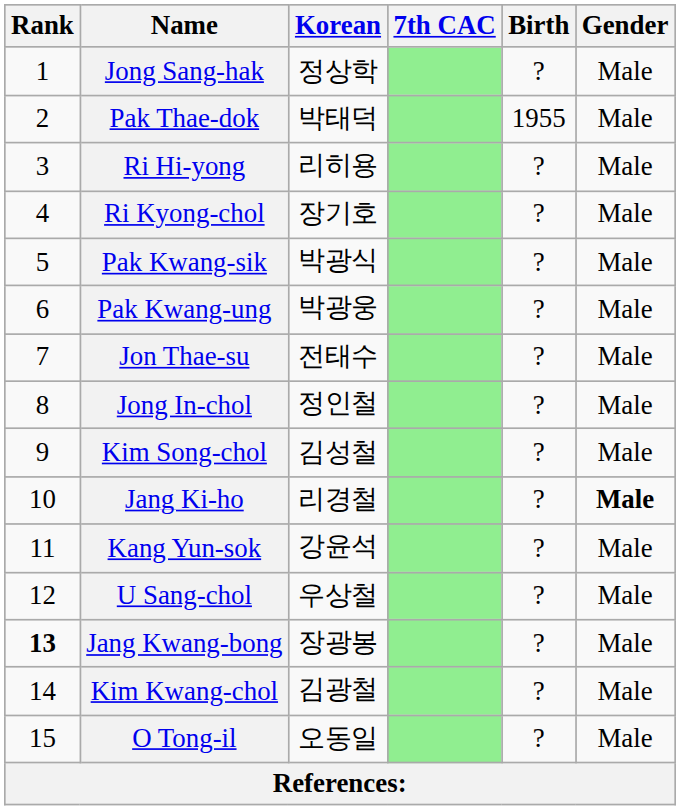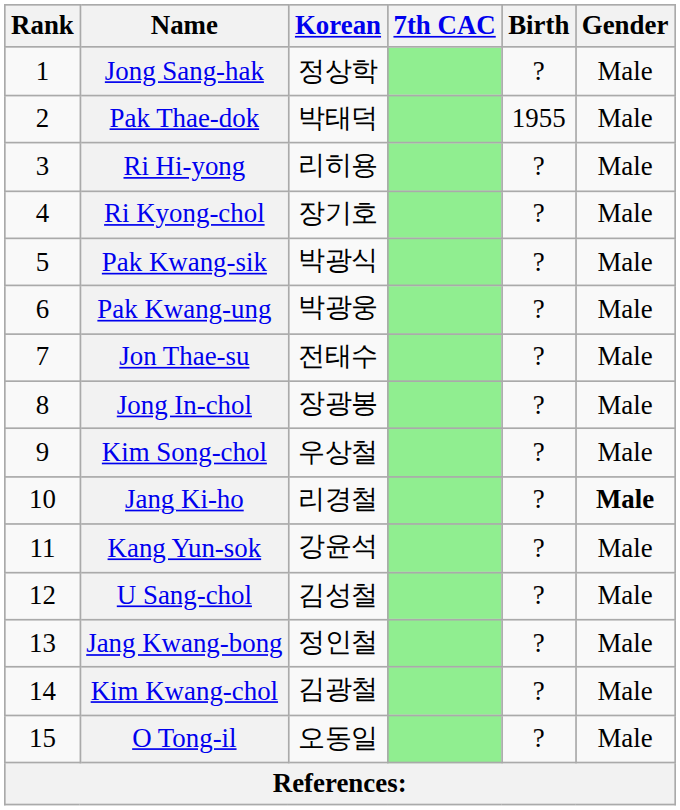(338, 403) 정인철 -> (338, 403) 장광봉
(338, 451) 김성철 -> (338, 451) 우상철
(338, 594) 우상철 -> (338, 594) 김성철
(42, 643) bold -> (42, 643) normal
(338, 642) 장광봉 -> (338, 642) 정인철
